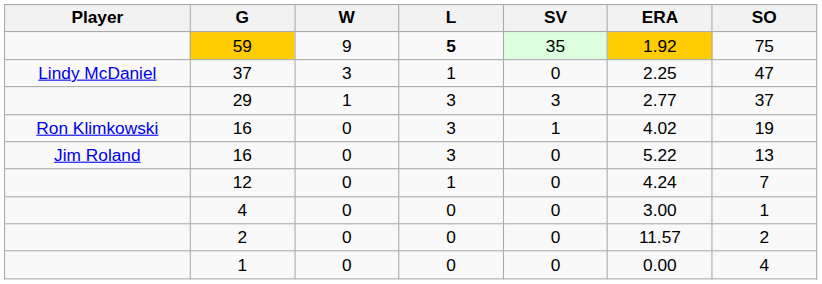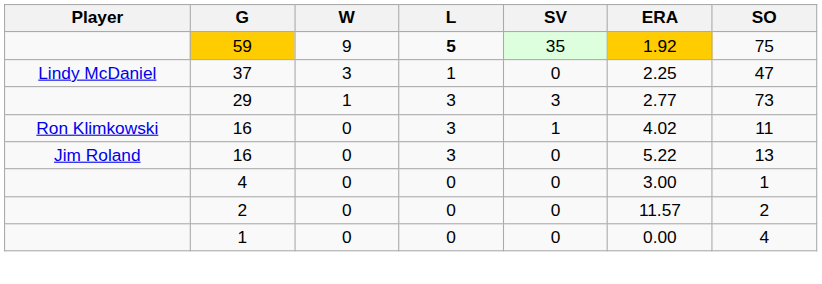(764, 100) 37 -> (764, 100) 73
(764, 127) 19 -> (764, 127) 11
- row: (97, 183)
